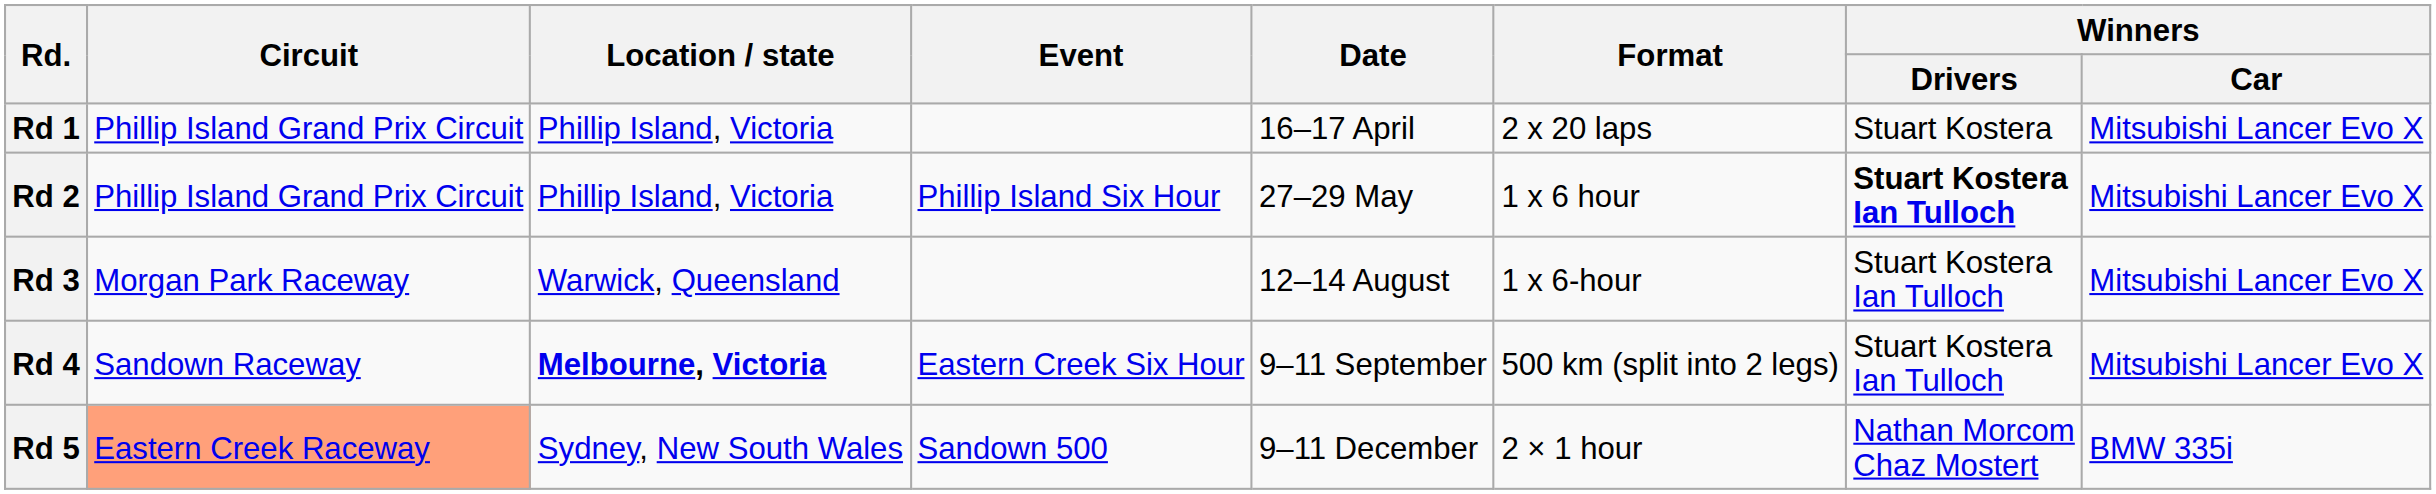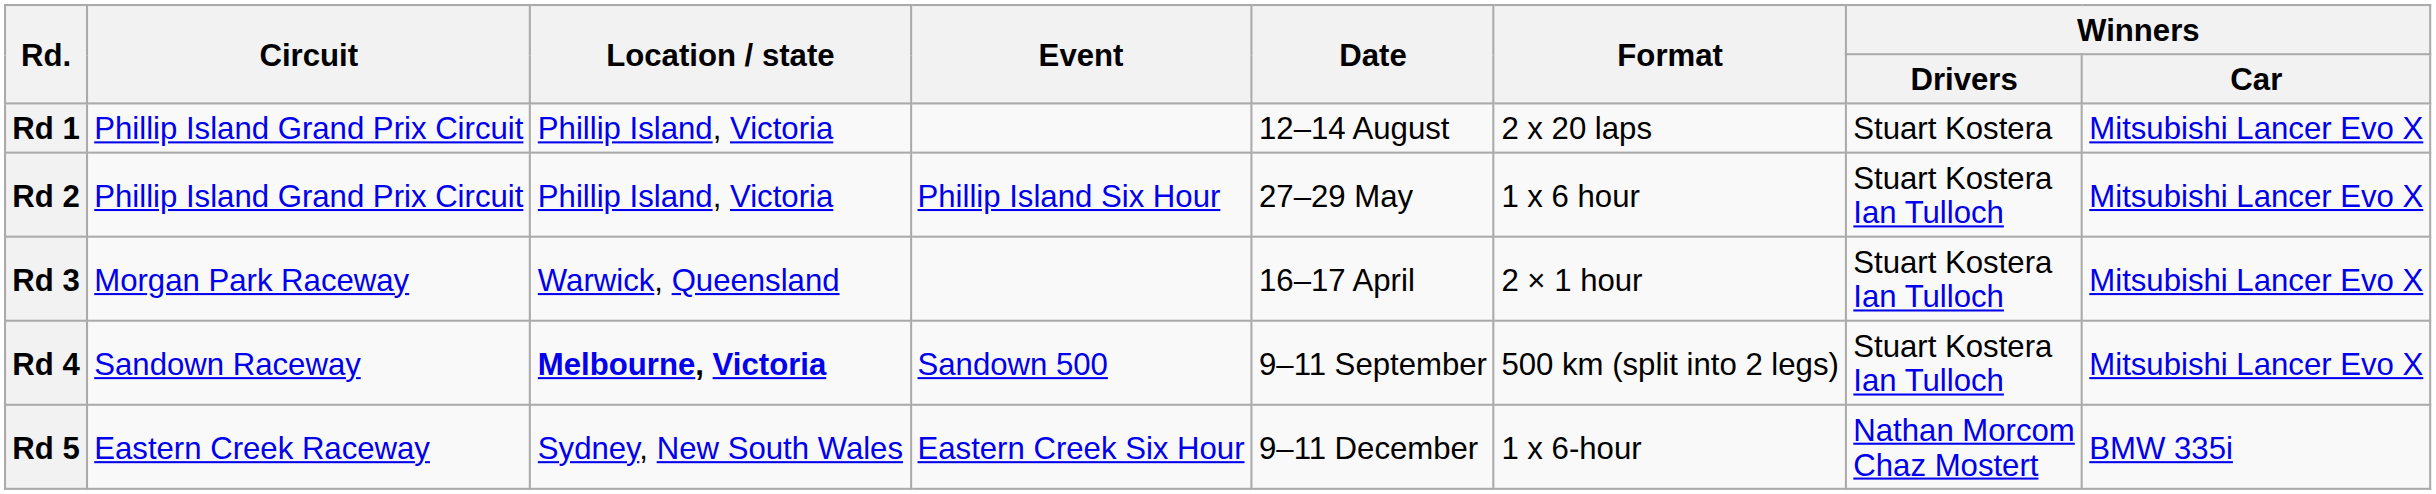(1337, 129) 16–17 April -> (1354, 129) 12–14 August
(1961, 195) bold -> (1953, 195) normal
(1354, 279) 12–14 August -> (1337, 279) 16–17 April
(1571, 279) 1 x 6-hour -> (1572, 279) 2 × 1 hour
(1081, 364) Eastern Creek Six Hour -> (1013, 364) Sandown 500
(262, 448) lightsalmon background -> (262, 448) no background
(1013, 448) Sandown 500 -> (1081, 448) Eastern Creek Six Hour
(1572, 448) 2 × 1 hour -> (1571, 448) 1 x 6-hour
